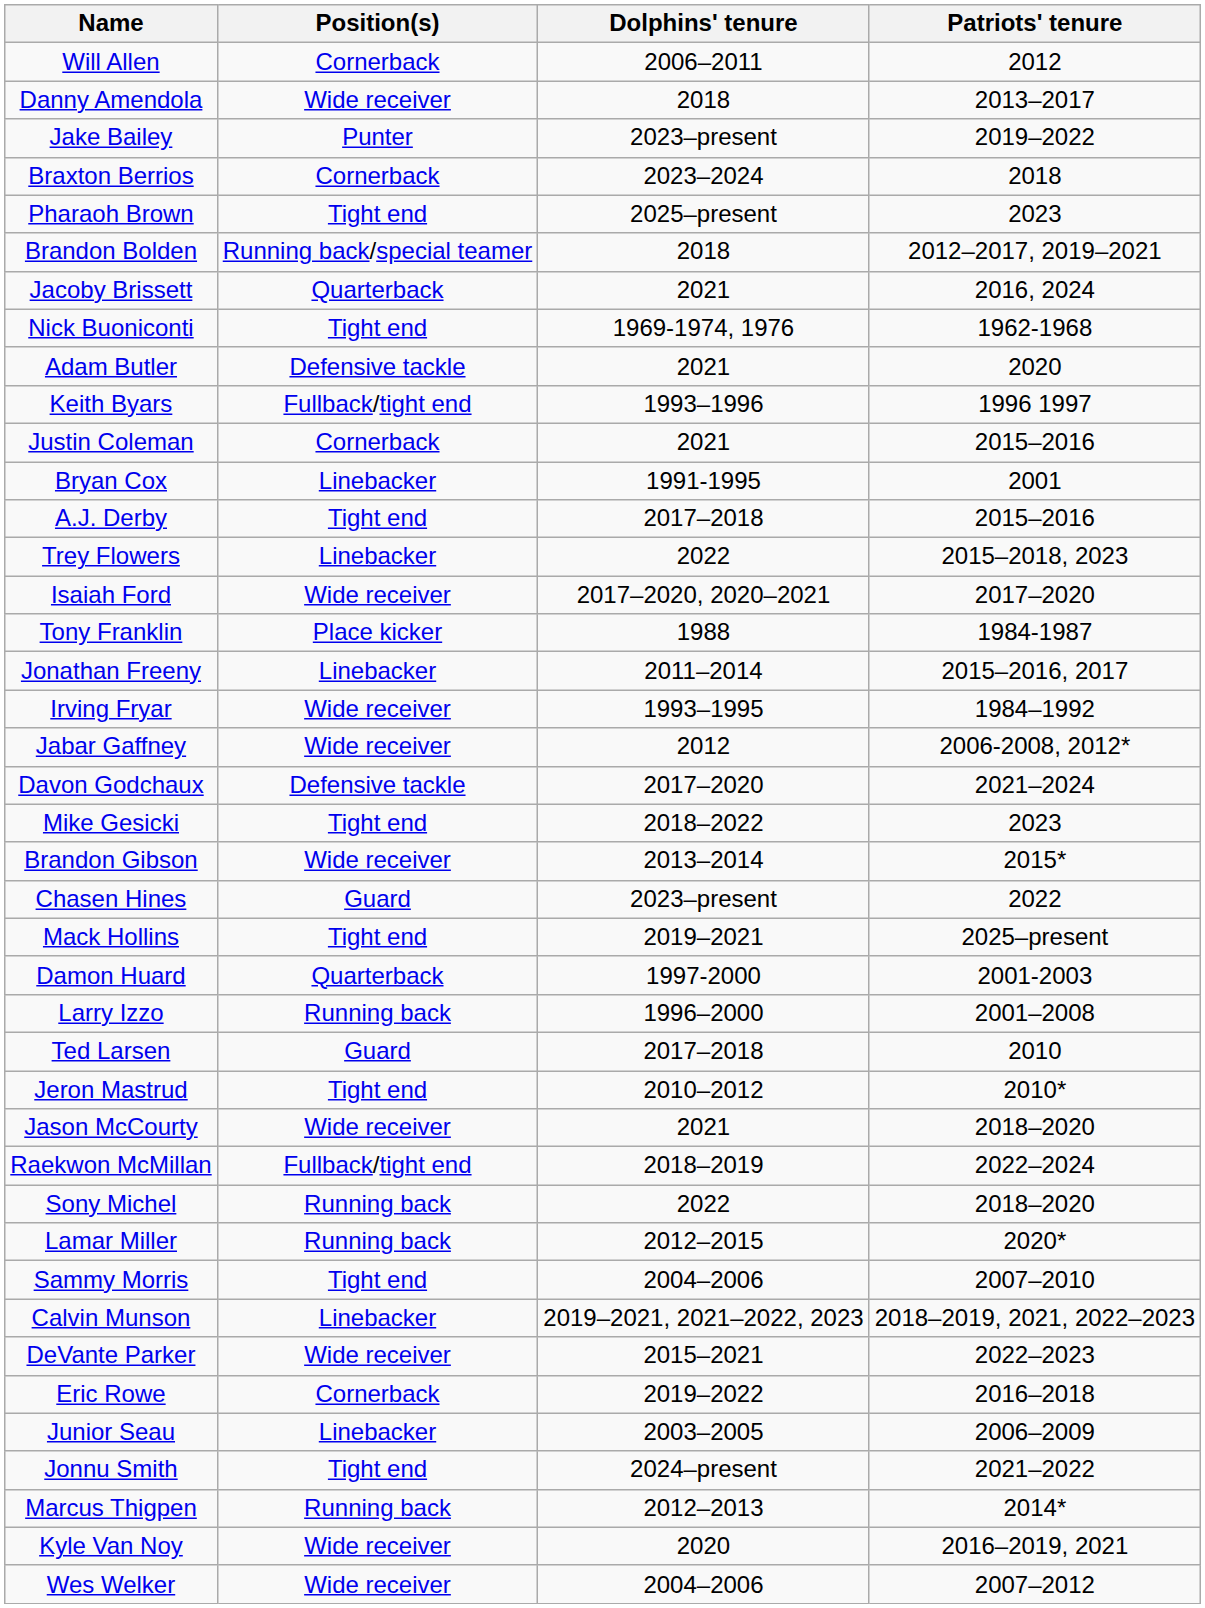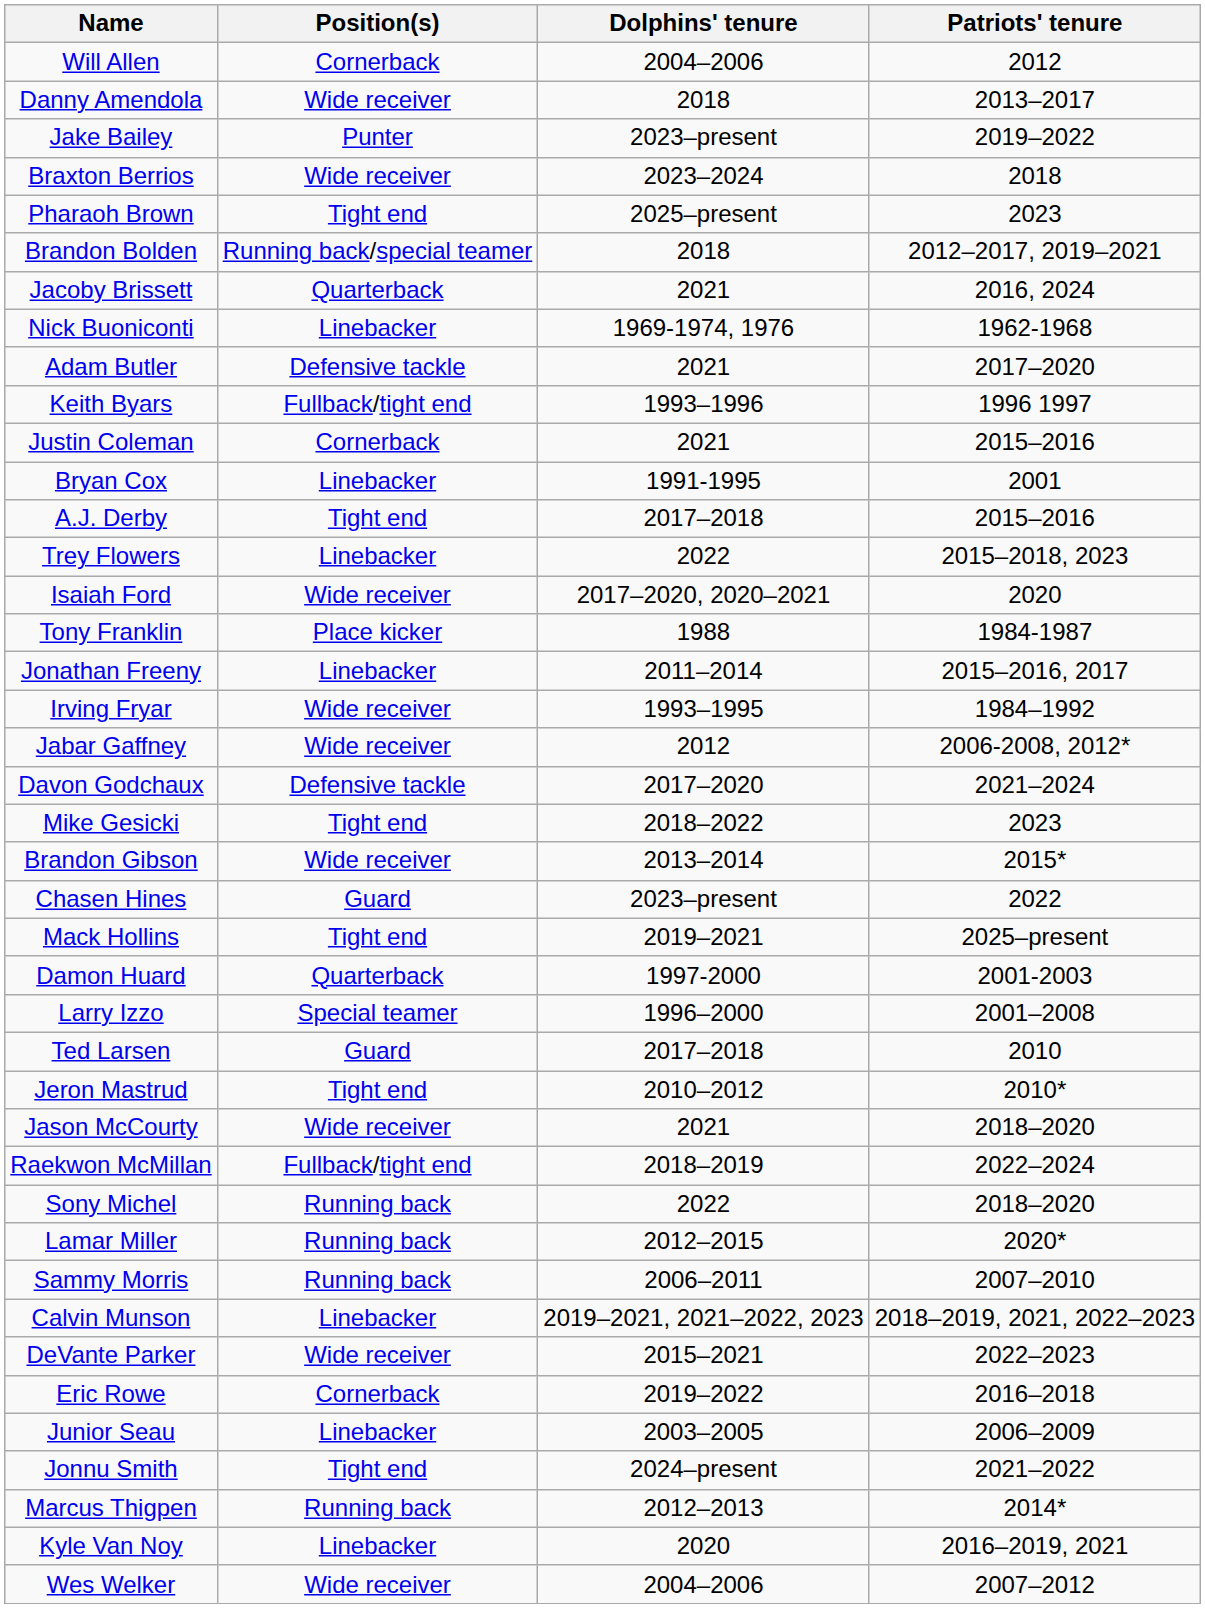(703, 61) 2006–2011 -> (703, 61) 2004–2006
(377, 175) Cornerback -> (378, 175) Wide receiver
(378, 328) Tight end -> (378, 328) Linebacker
(1035, 366) 2020 -> (1035, 366) 2017–2020
(1035, 594) 2017–2020 -> (1035, 594) 2020
(378, 1013) Running back -> (378, 1013) Special teamer
(378, 1279) Tight end -> (378, 1279) Running back
(703, 1279) 2004–2006 -> (703, 1279) 2006–2011
(378, 1546) Wide receiver -> (378, 1546) Linebacker
